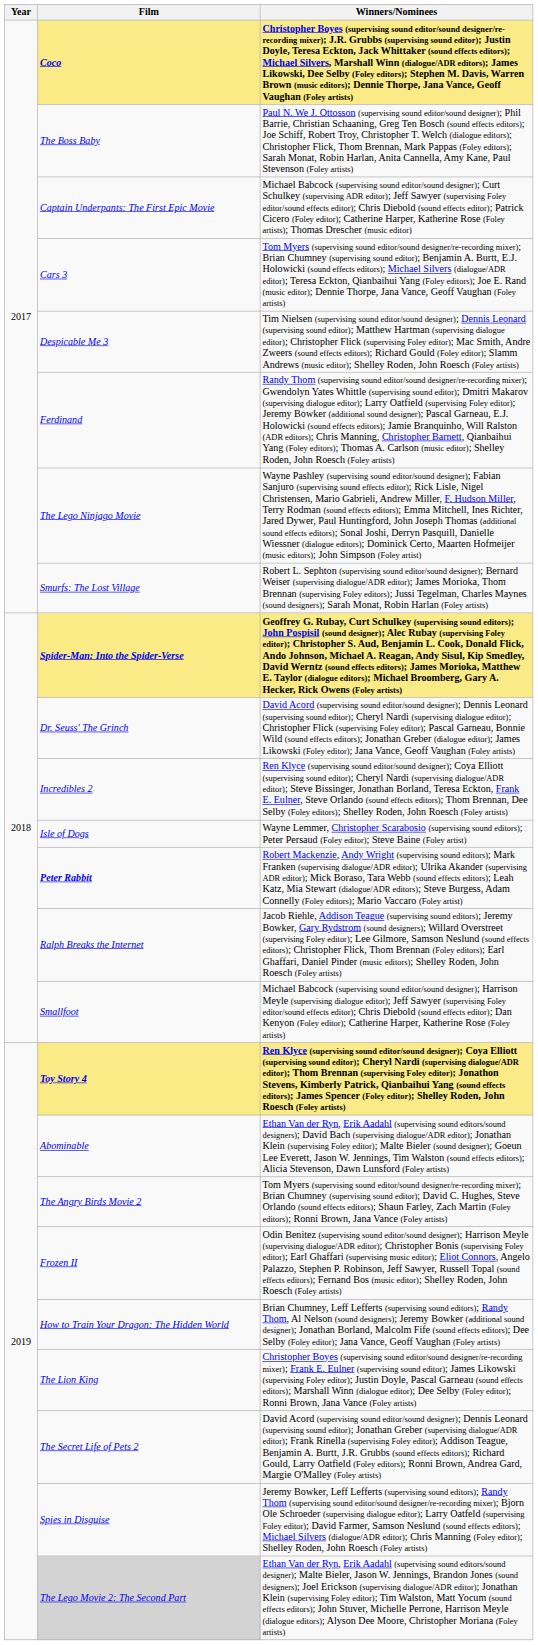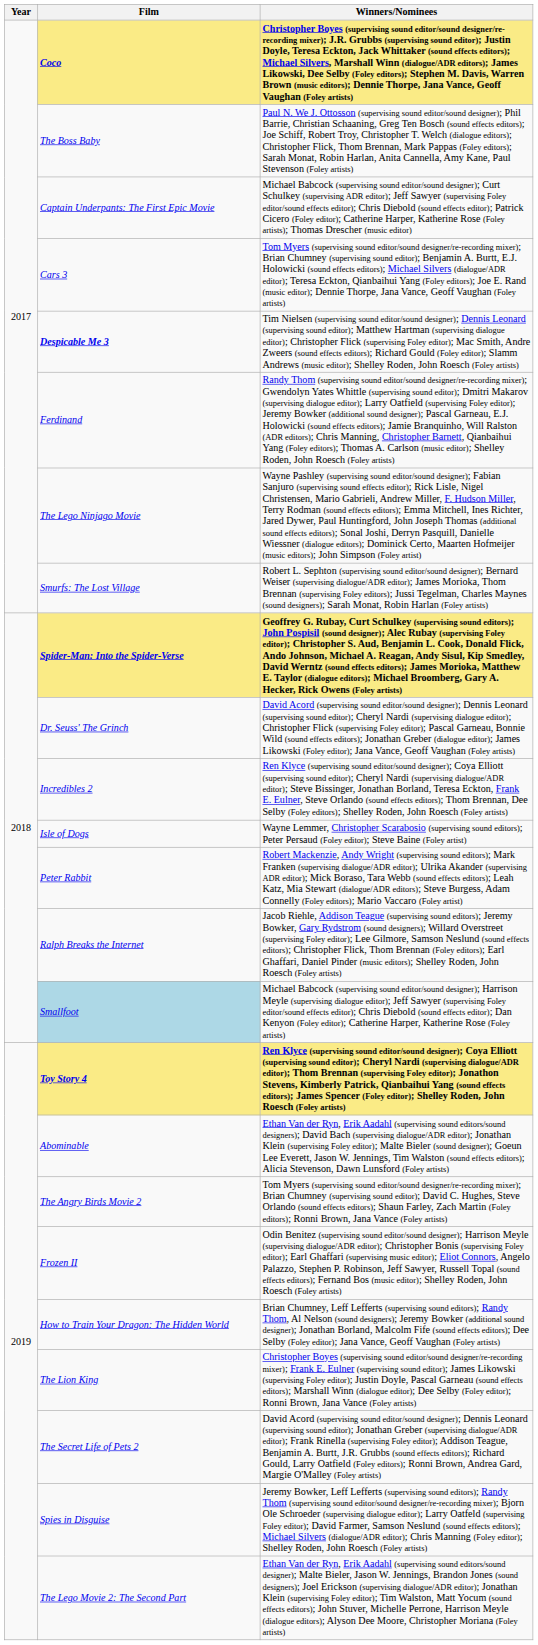(74, 341) normal -> (74, 341) bold
(66, 878) bold -> (66, 878) normal
(59, 1012) no background -> (59, 1012) lightblue background
(113, 1598) lightgrey background -> (113, 1598) no background
